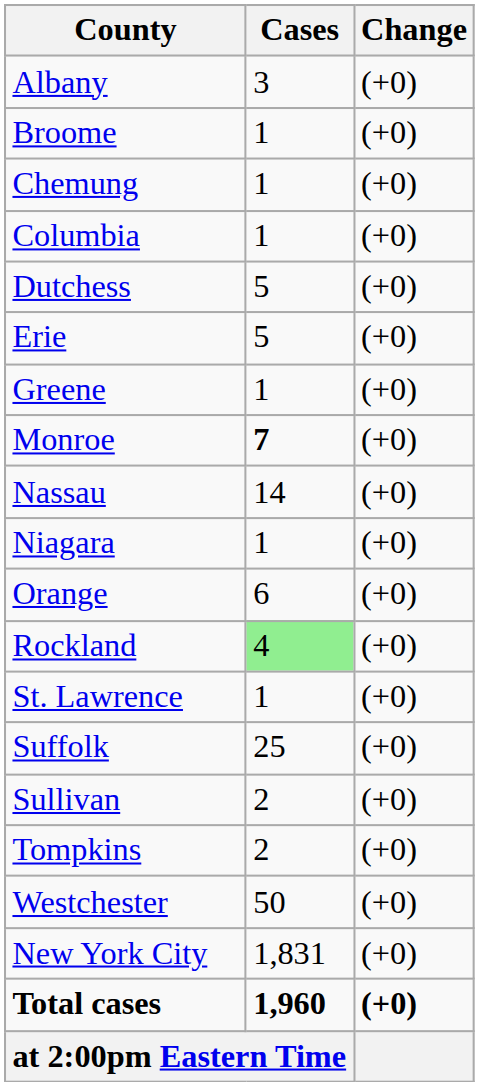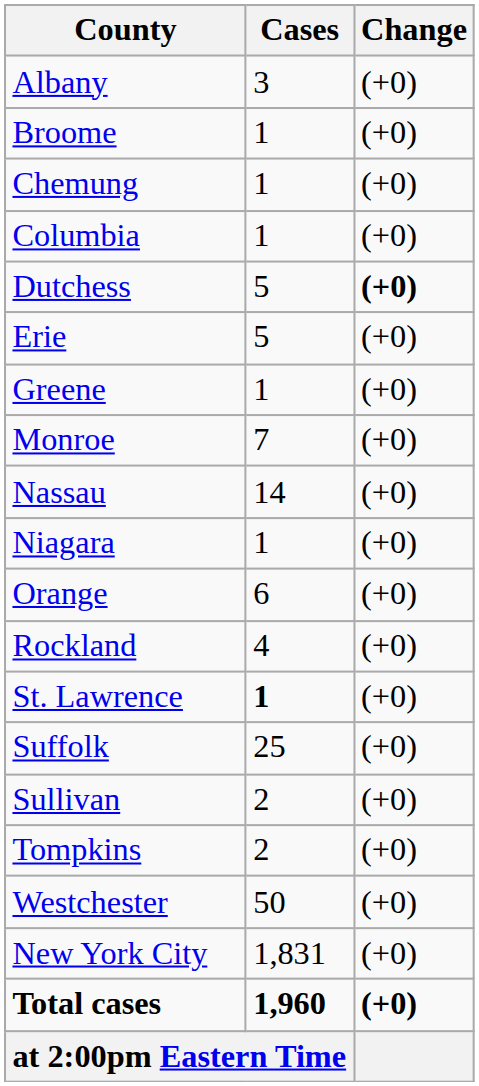(389, 286) normal -> (389, 286) bold
(261, 440) bold -> (261, 440) normal
(261, 645) lightgreen background -> (261, 645) no background
(261, 696) normal -> (261, 696) bold
